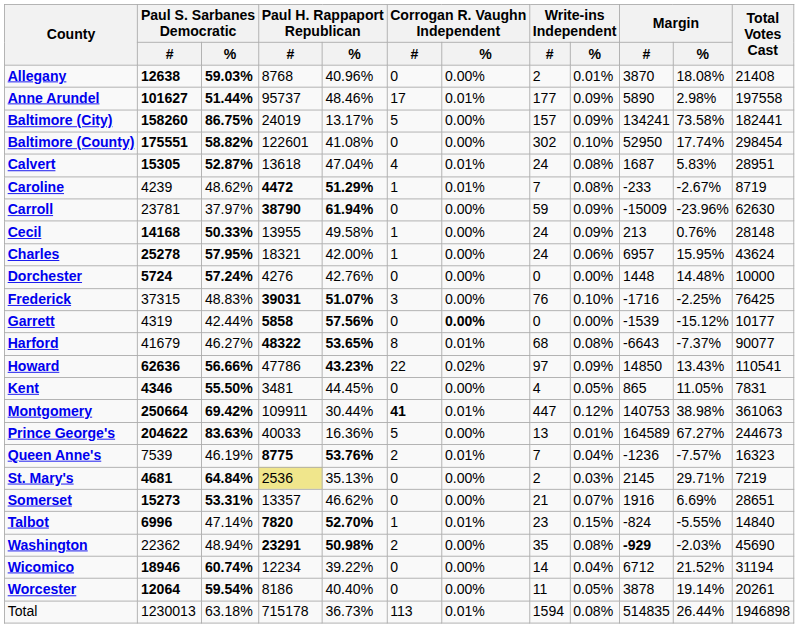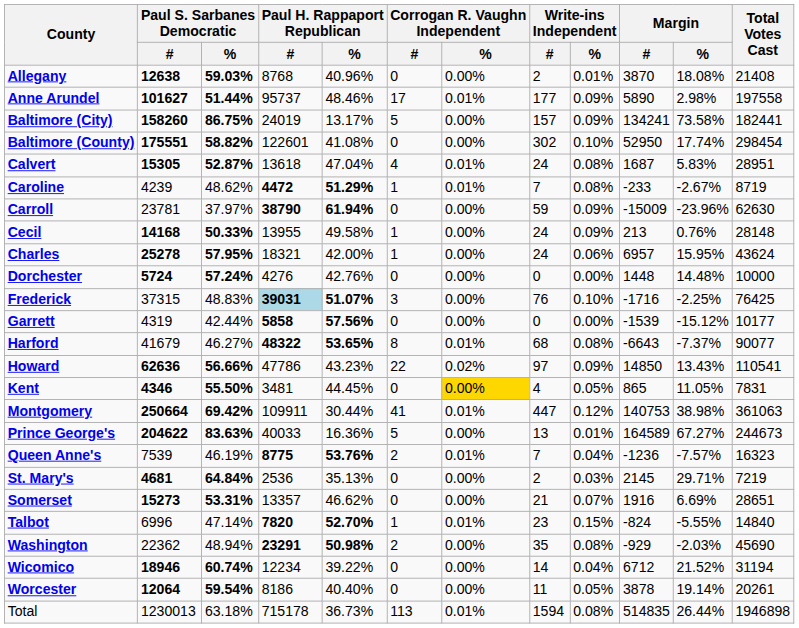(281, 299) no background -> (281, 299) lightblue background
(465, 321) bold -> (465, 321) normal
(349, 366) bold -> (349, 366) normal
(465, 388) no background -> (465, 388) gold background
(398, 411) bold -> (398, 411) normal
(277, 478) khaki background -> (277, 478) no background
(157, 522) bold -> (157, 522) normal
(637, 545) bold -> (637, 545) normal
